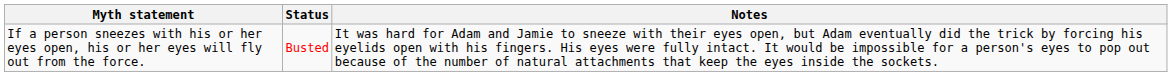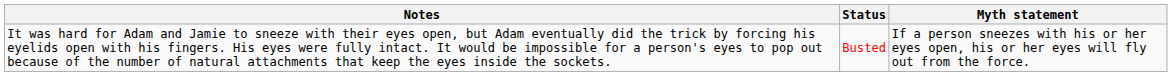columns swapped: (144, 14) <-> (749, 14)
